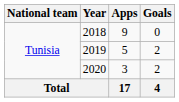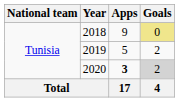(157, 32) no background -> (157, 32) khaki background
(125, 69) normal -> (125, 69) bold
(157, 69) no background -> (157, 69) lightgrey background
